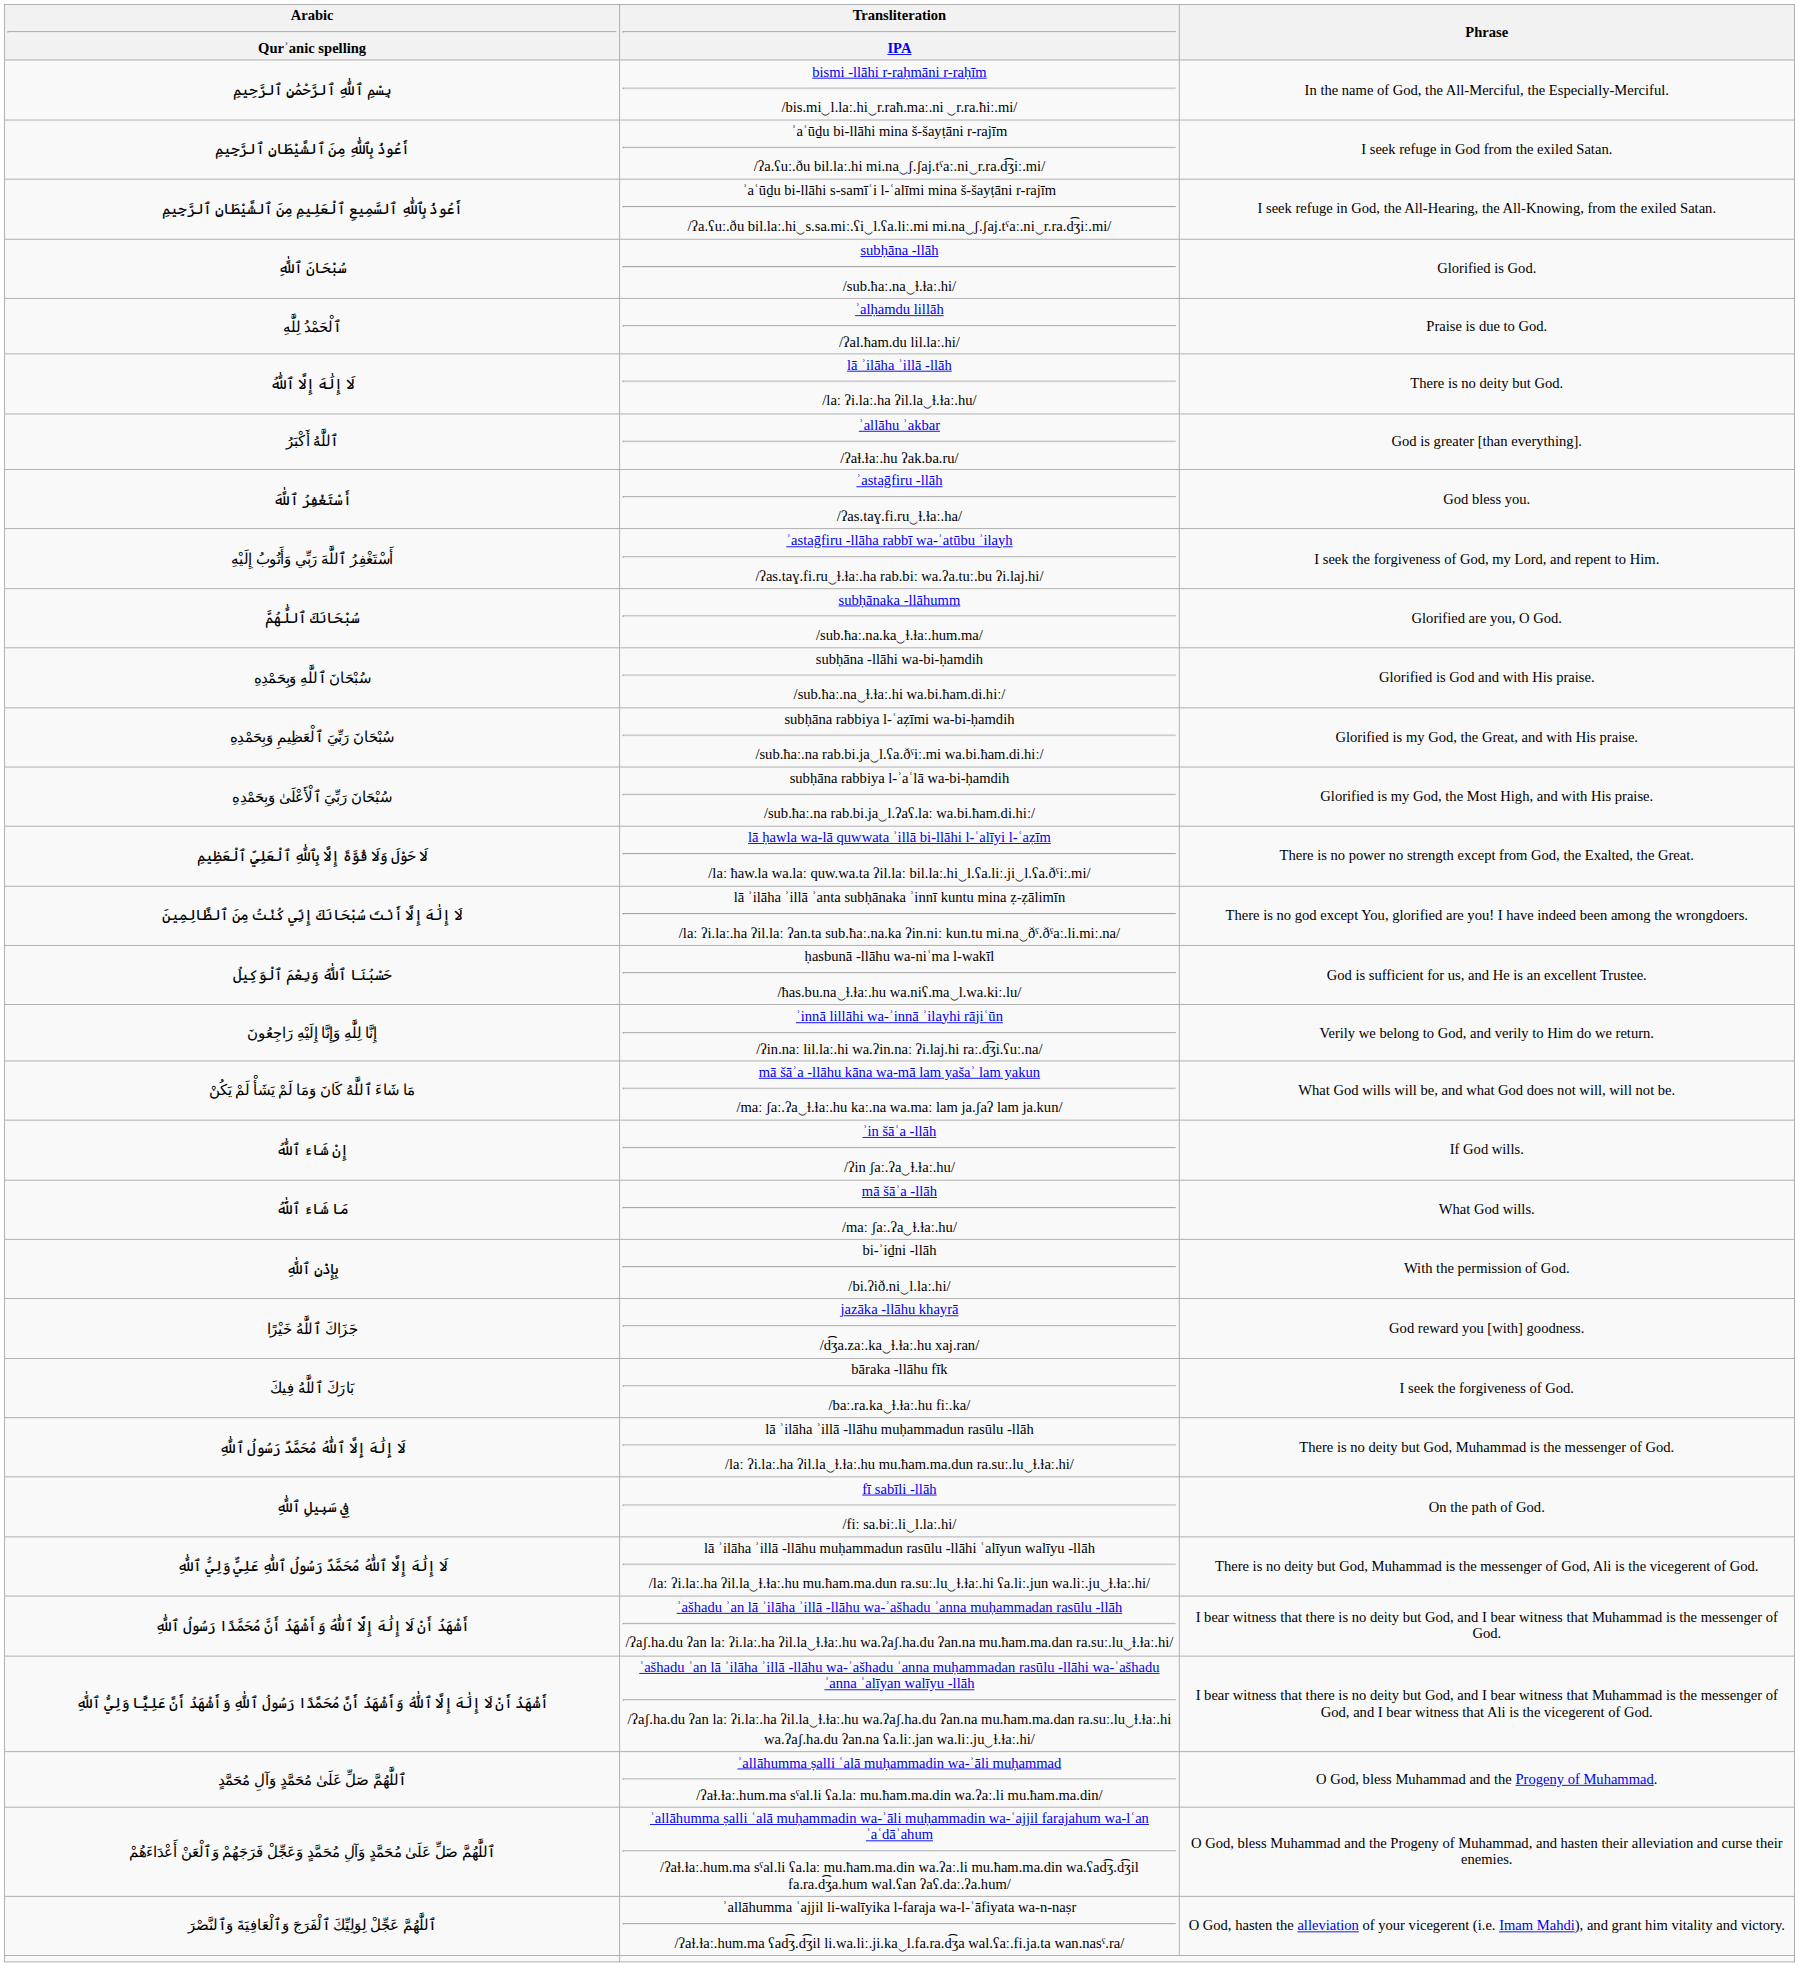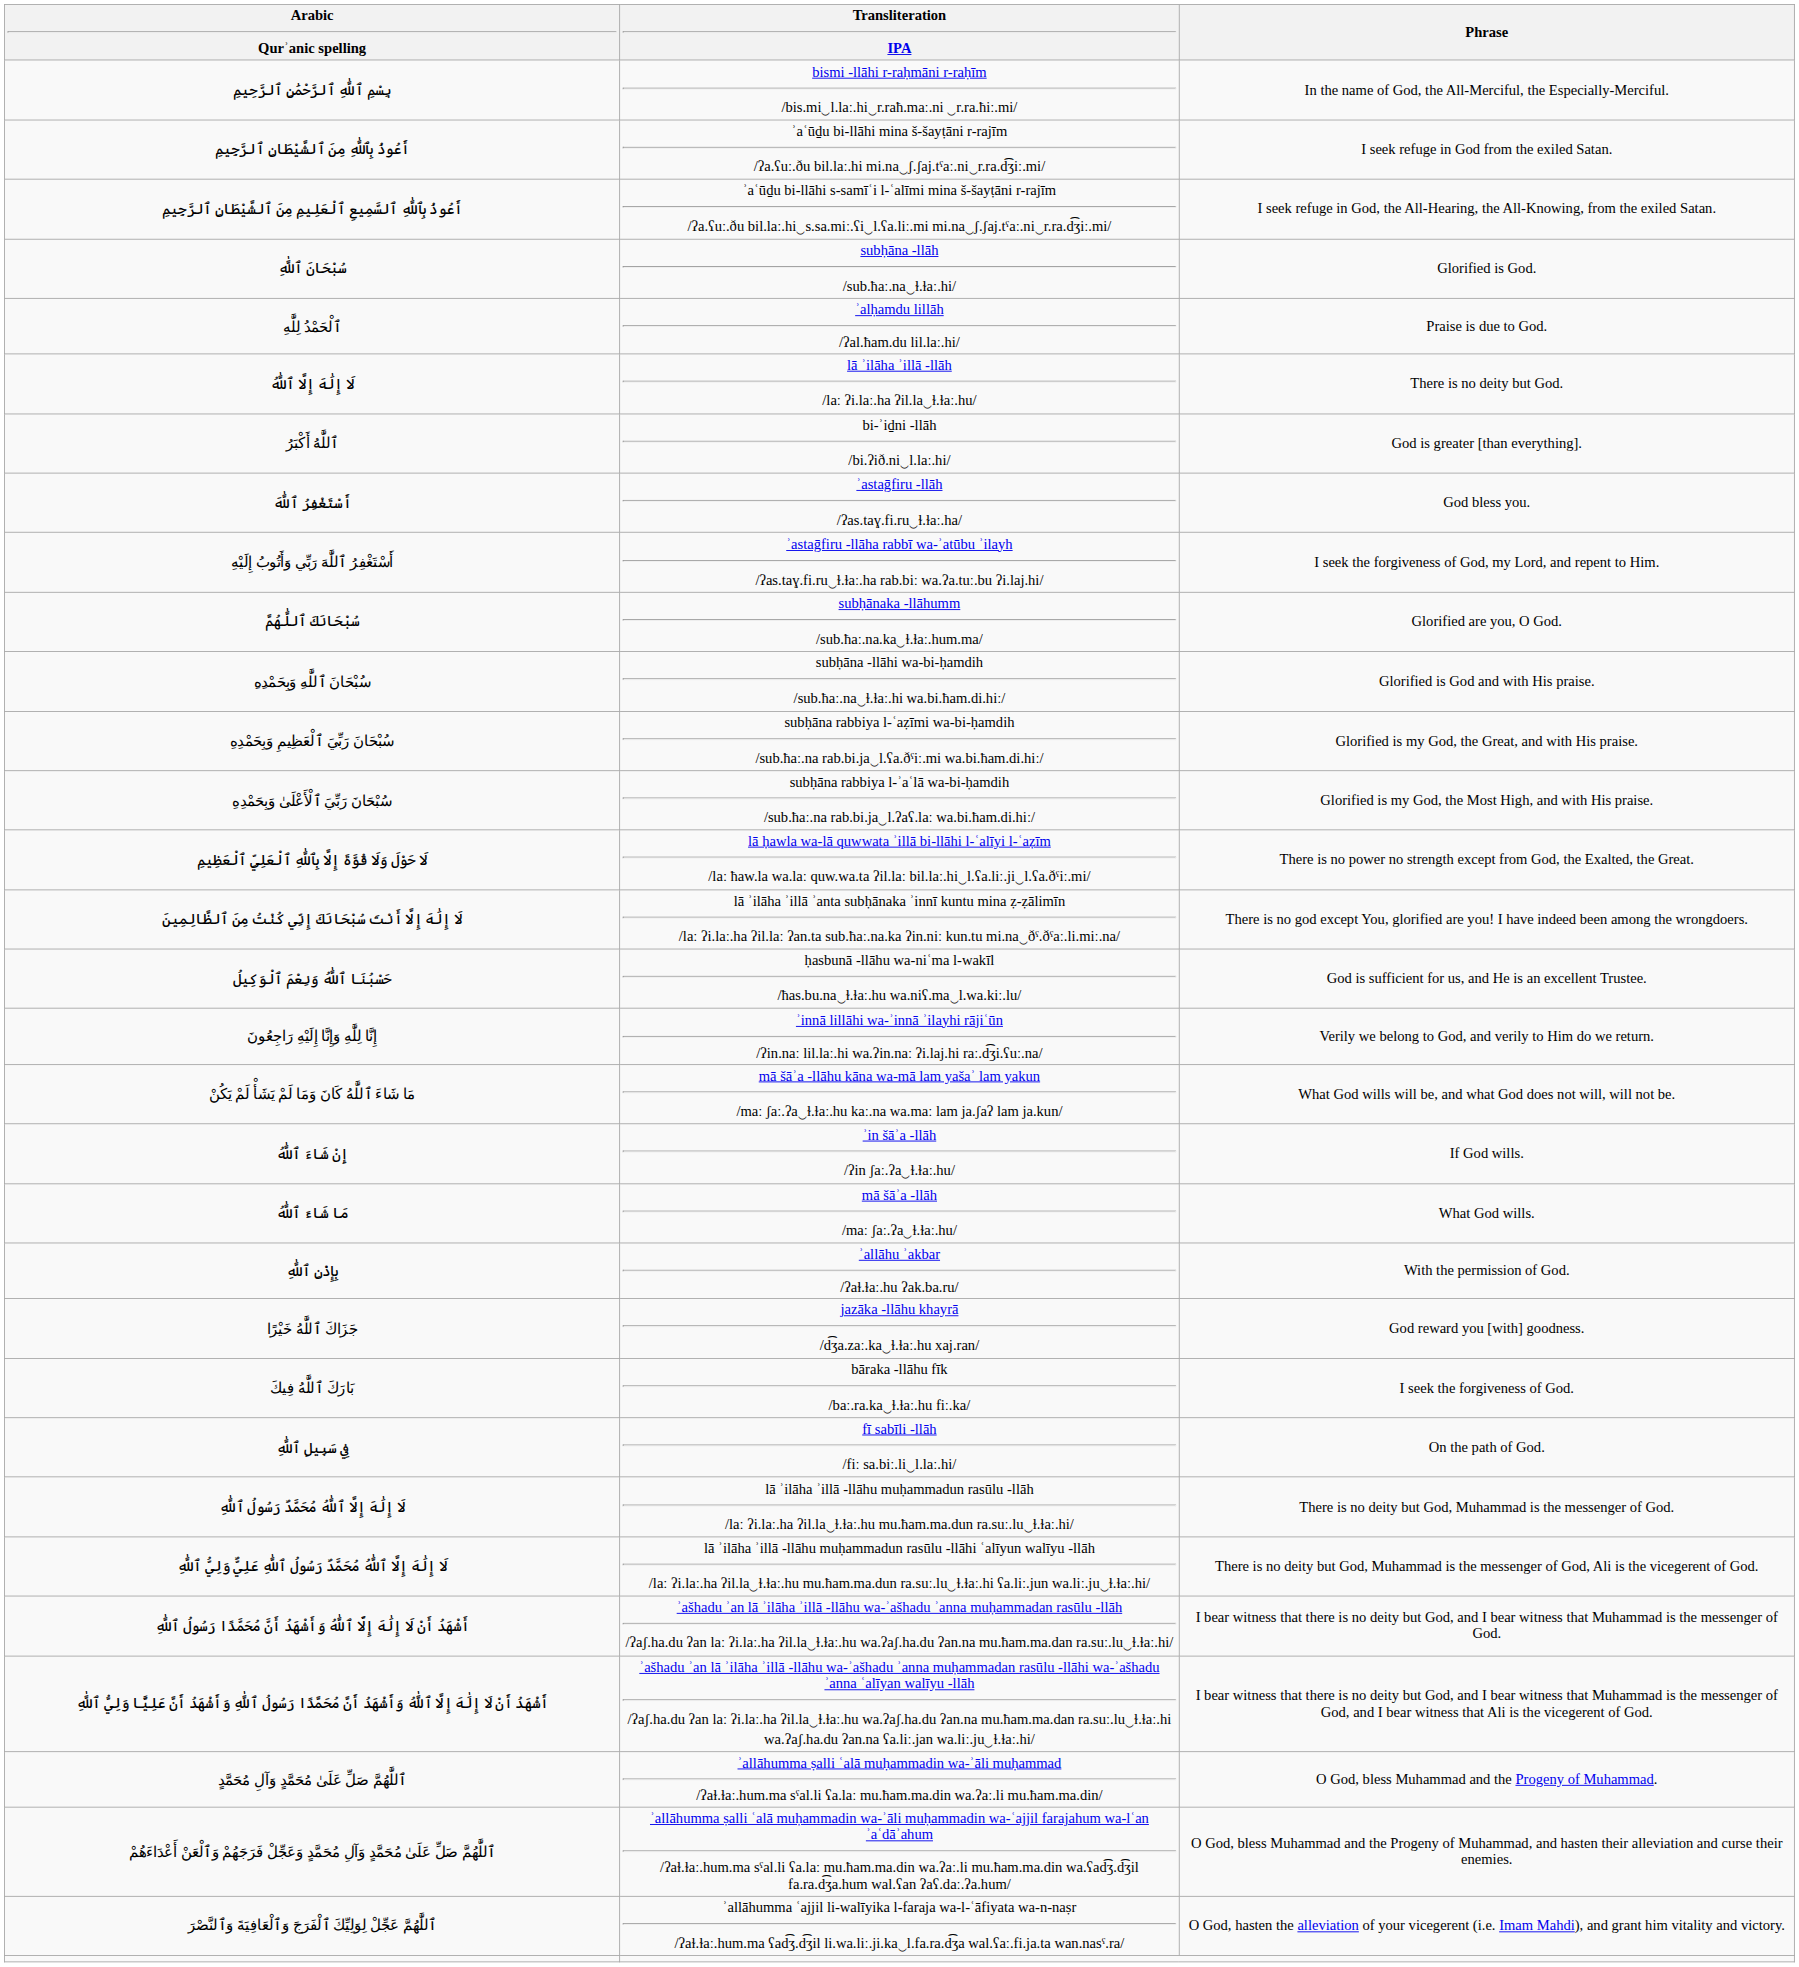(899, 441) ʾallāhu ʾakbar /ʔaɫ.ɫaː.hu ʔak.ba.ru/ -> (899, 442) bi-ʾiḏni -llāh /bi.ʔið.ni‿l.laː.hi/
(899, 1268) bi-ʾiḏni -llāh /bi.ʔið.ni‿l.laː.hi/ -> (899, 1270) ʾallāhu ʾakbar /ʔaɫ.ɫaː.hu ʔak.ba.ru/
rows swapped: (312, 1507) <-> (312, 1447)
